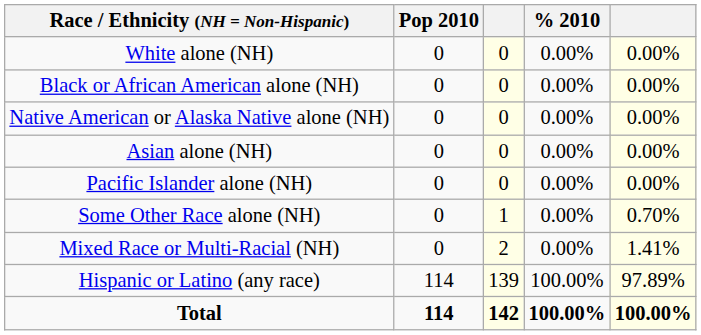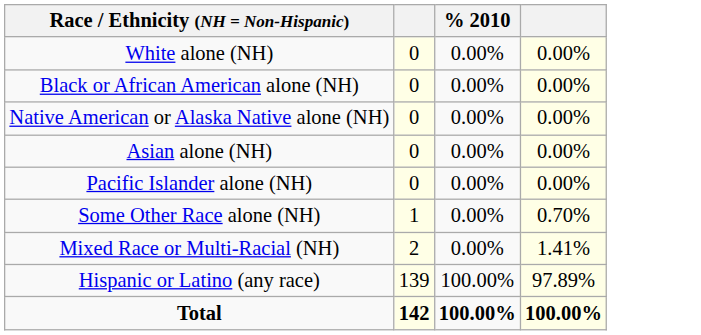- column: (439, 20)
